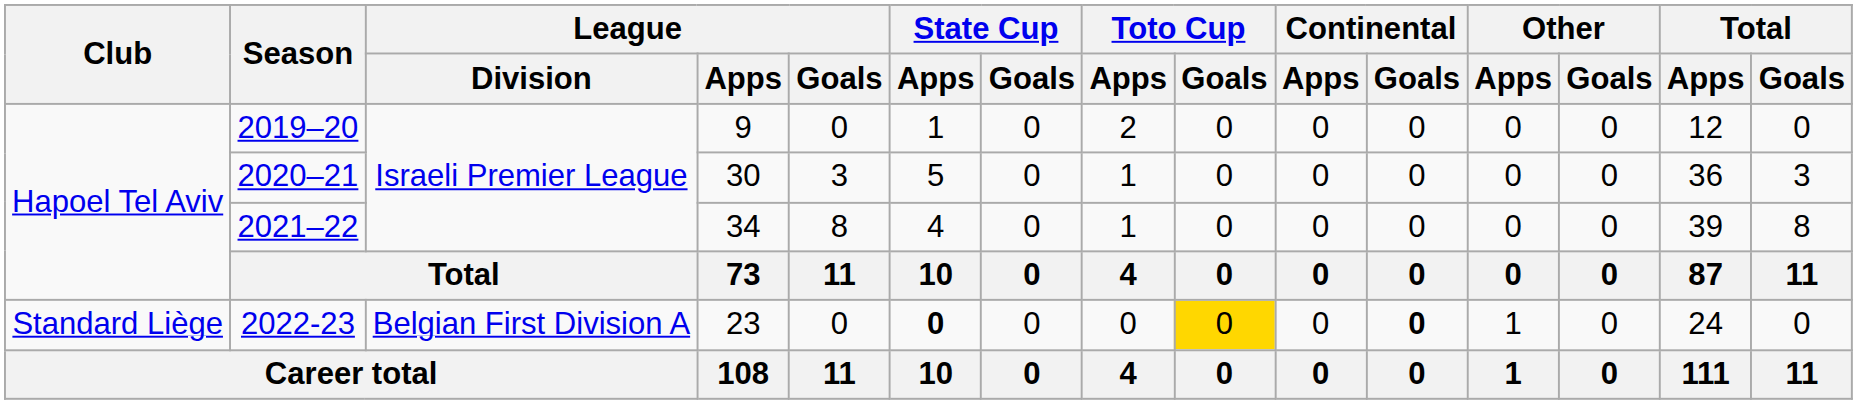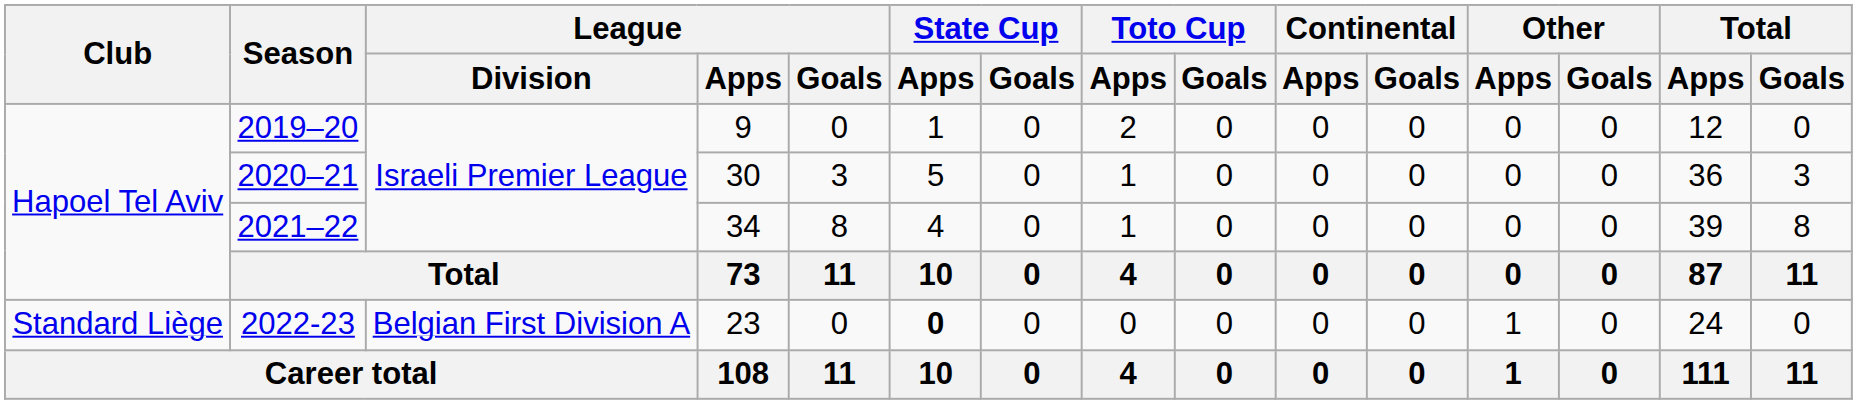(1224, 324) gold background -> (1224, 324) no background
(1417, 324) bold -> (1417, 324) normal
